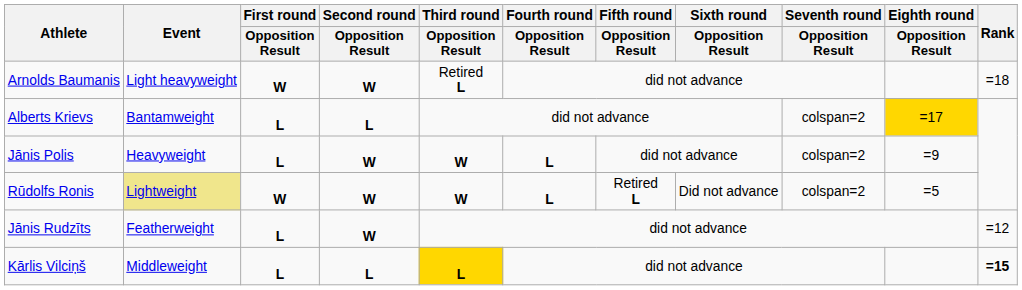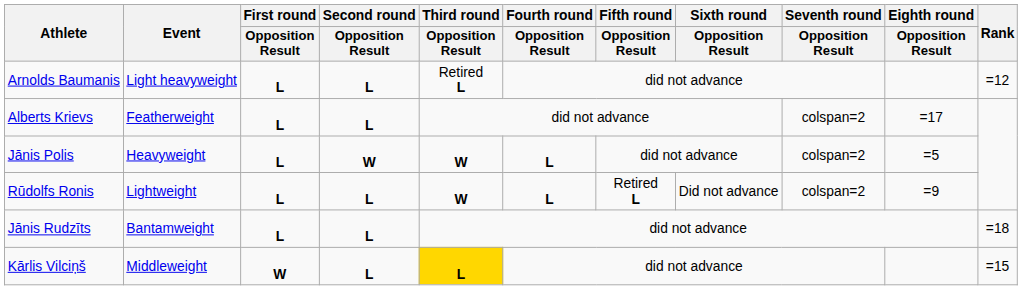(280, 88) W -> (280, 88) L
(369, 88) W -> (369, 88) L
(998, 80) =18 -> (998, 80) =12
(170, 118) Bantamweight -> (170, 118) Featherweight
(931, 118) gold background -> (931, 118) no background
(931, 155) =9 -> (931, 155) =5
(161, 192) khaki background -> (161, 192) no background
(280, 200) W -> (280, 200) L
(369, 200) W -> (369, 200) L
(931, 192) =5 -> (931, 192) =9
(170, 229) Featherweight -> (170, 229) Bantamweight
(369, 237) W -> (369, 237) L
(998, 229) =12 -> (998, 229) =18
(280, 274) L -> (280, 274) W
(998, 266) bold -> (998, 266) normal
